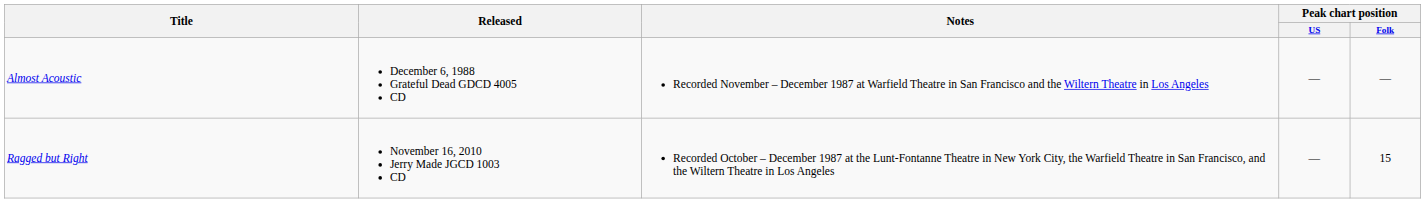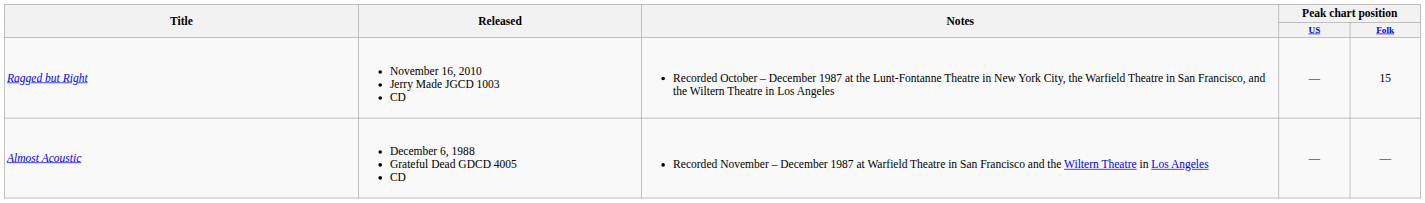rows swapped: (44, 78) <-> (47, 158)
